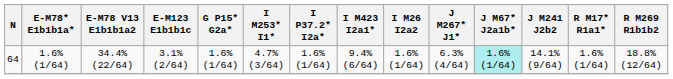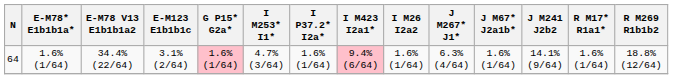(221, 60) no background -> (221, 60) pink background
(360, 60) no background -> (360, 60) pink background
(498, 60) paleturquoise background -> (498, 60) no background
